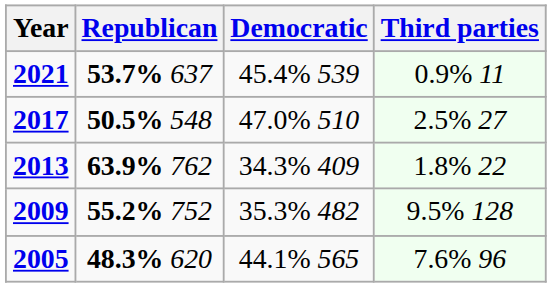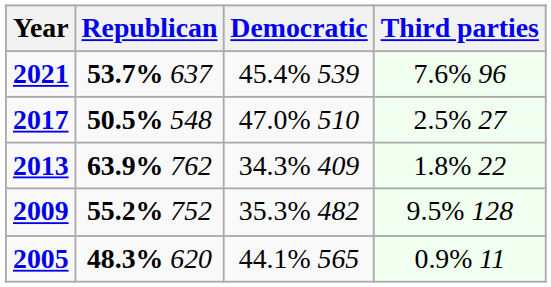(460, 74) 0.9% 11 -> (460, 74) 7.6% 96
(460, 257) 7.6% 96 -> (460, 257) 0.9% 11
